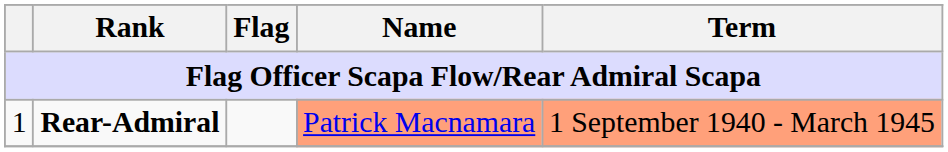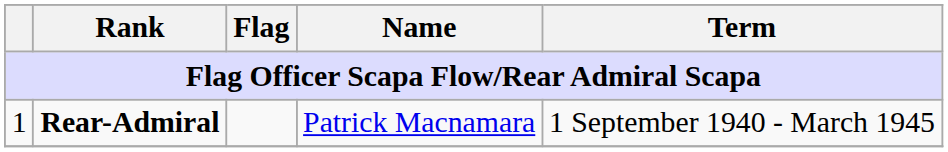(419, 122) lightsalmon background -> (419, 122) no background
(742, 122) lightsalmon background -> (742, 122) no background
